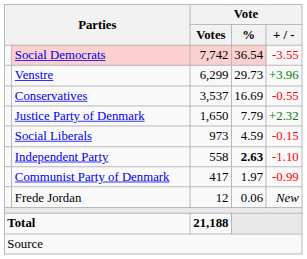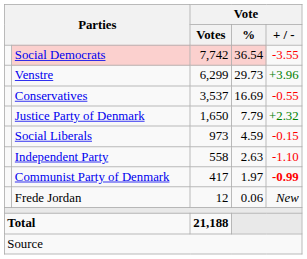(252, 156) bold -> (252, 156) normal
(285, 177) normal -> (285, 177) bold
